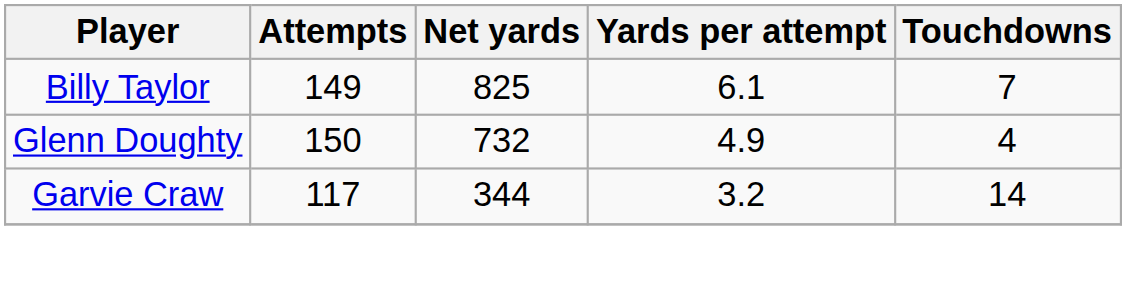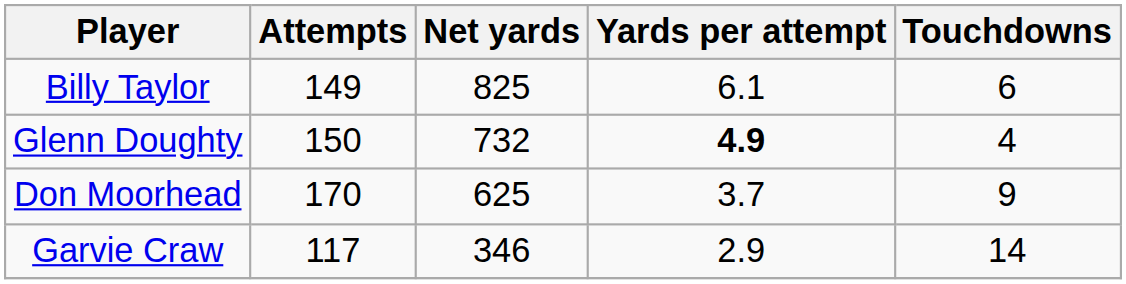(1007, 86) 7 -> (1007, 86) 6
(741, 140) normal -> (741, 140) bold
+ row: (128, 195)
(502, 195) 344 -> (502, 250) 346
(741, 195) 3.2 -> (741, 250) 2.9
